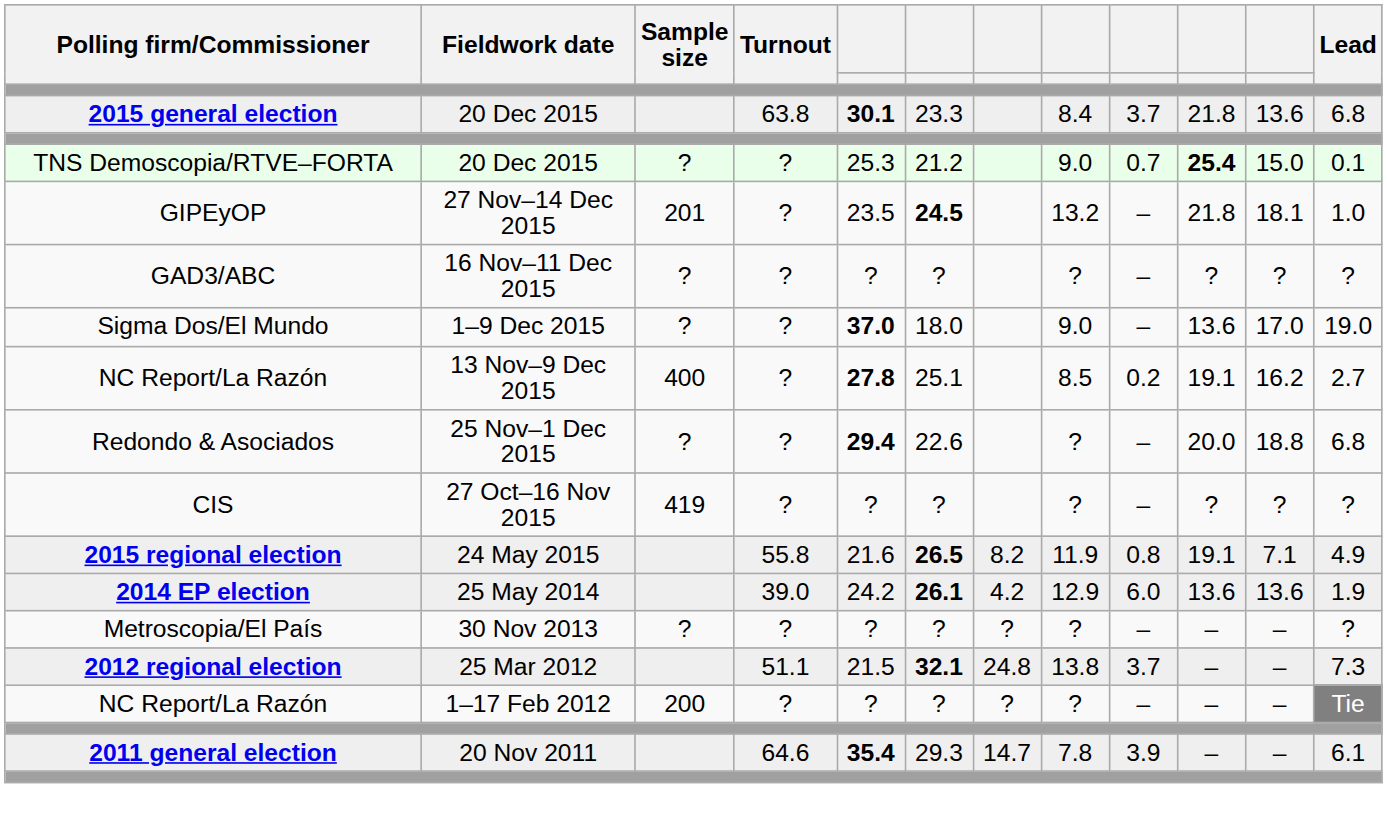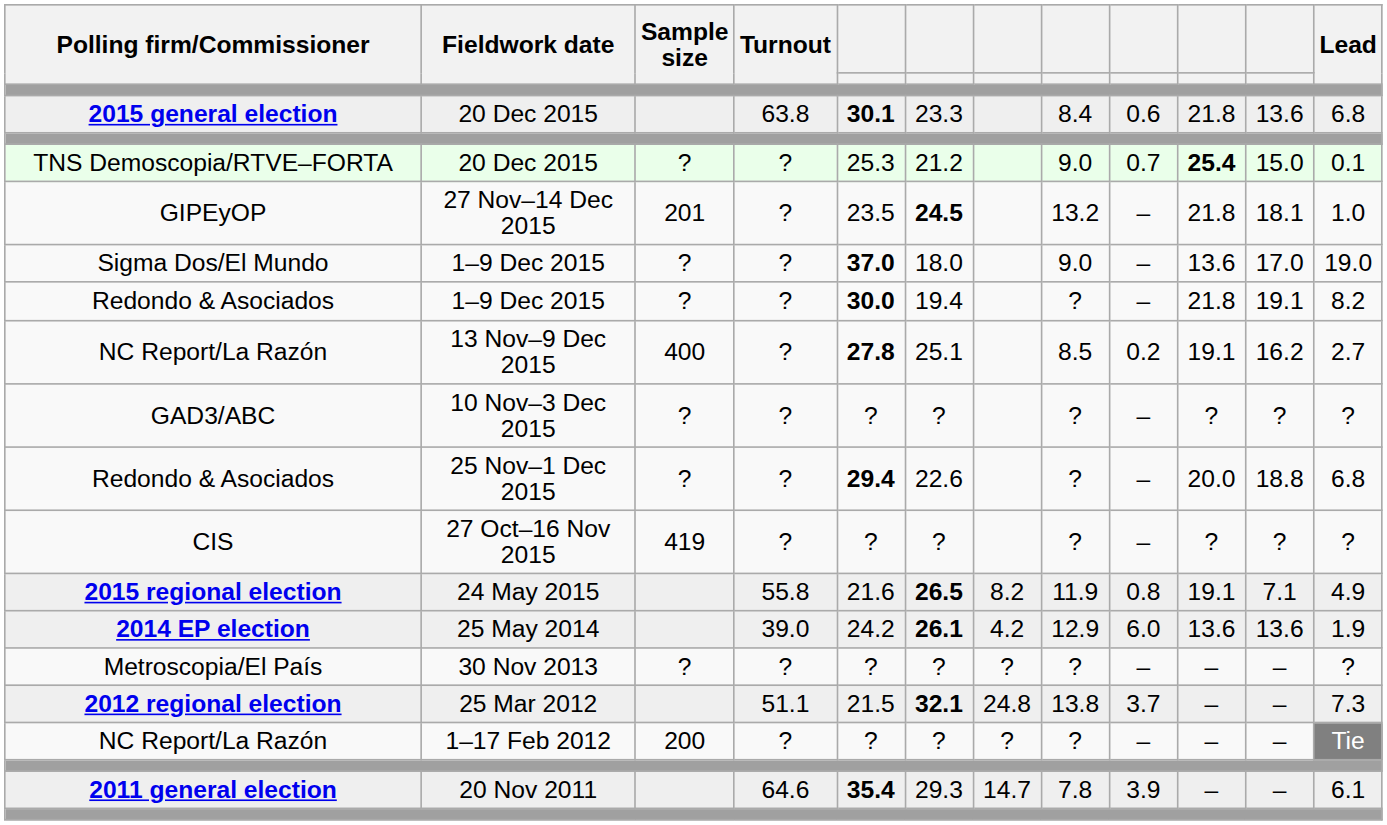(1143, 114) 3.7 -> (1143, 114) 0.6
- row: (213, 276)
+ row: (213, 301)
+ row: (213, 414)
